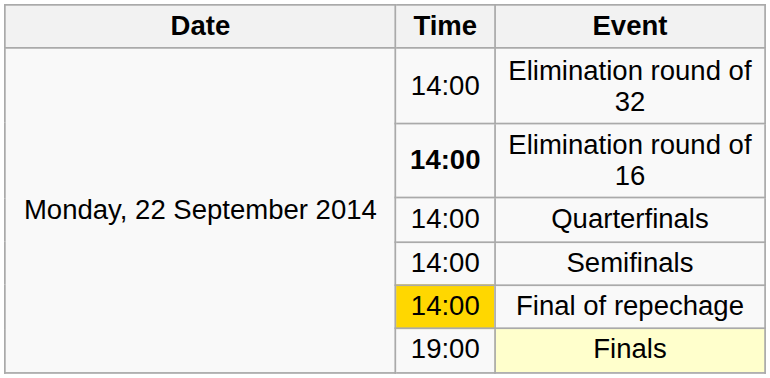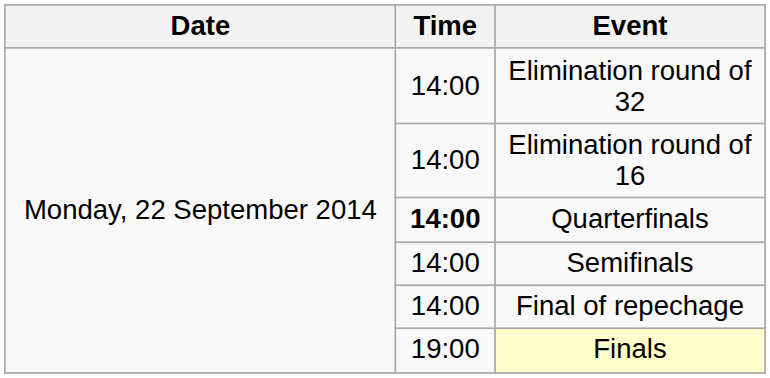(445, 160) bold -> (445, 160) normal
(445, 219) normal -> (445, 219) bold
(445, 306) gold background -> (445, 306) no background
